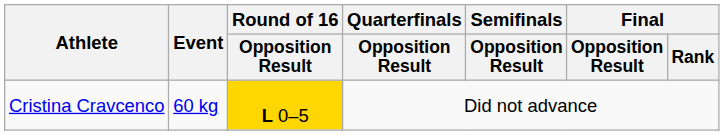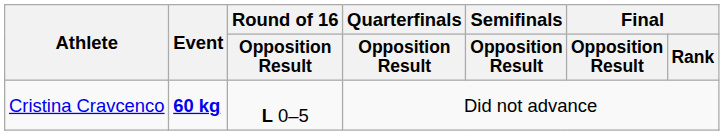(196, 106) normal -> (197, 106) bold
(285, 116) gold background -> (285, 116) no background
